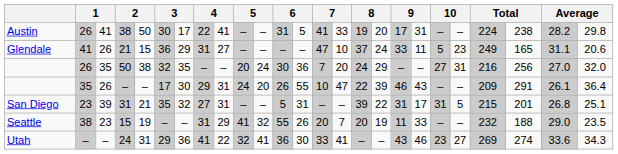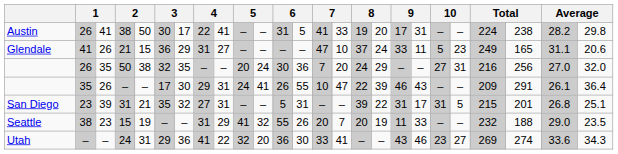(263, 86) 20 -> (263, 86) 41
(263, 140) 41 -> (263, 140) 20
